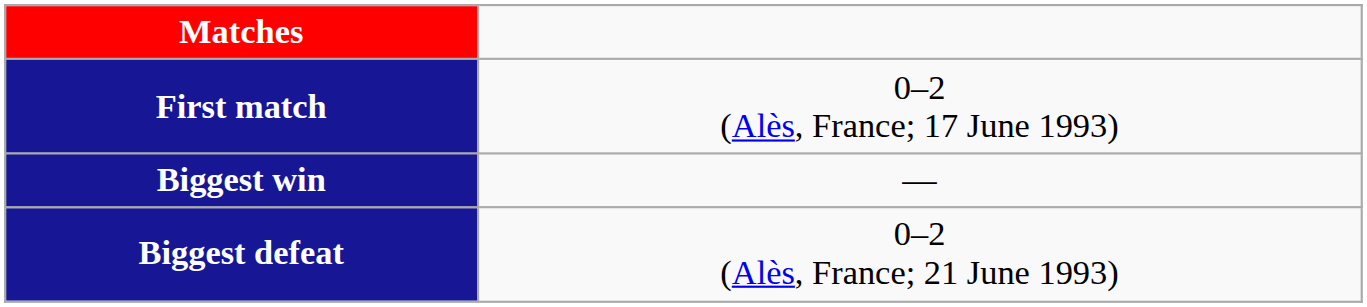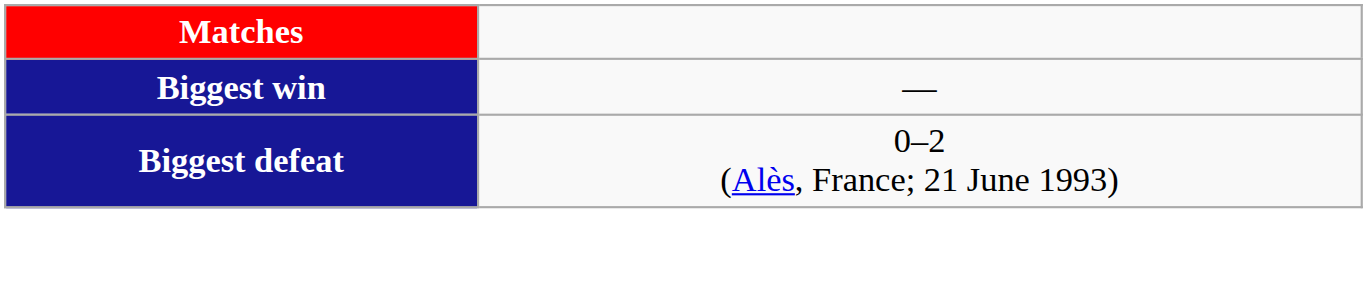- row: (241, 105)
